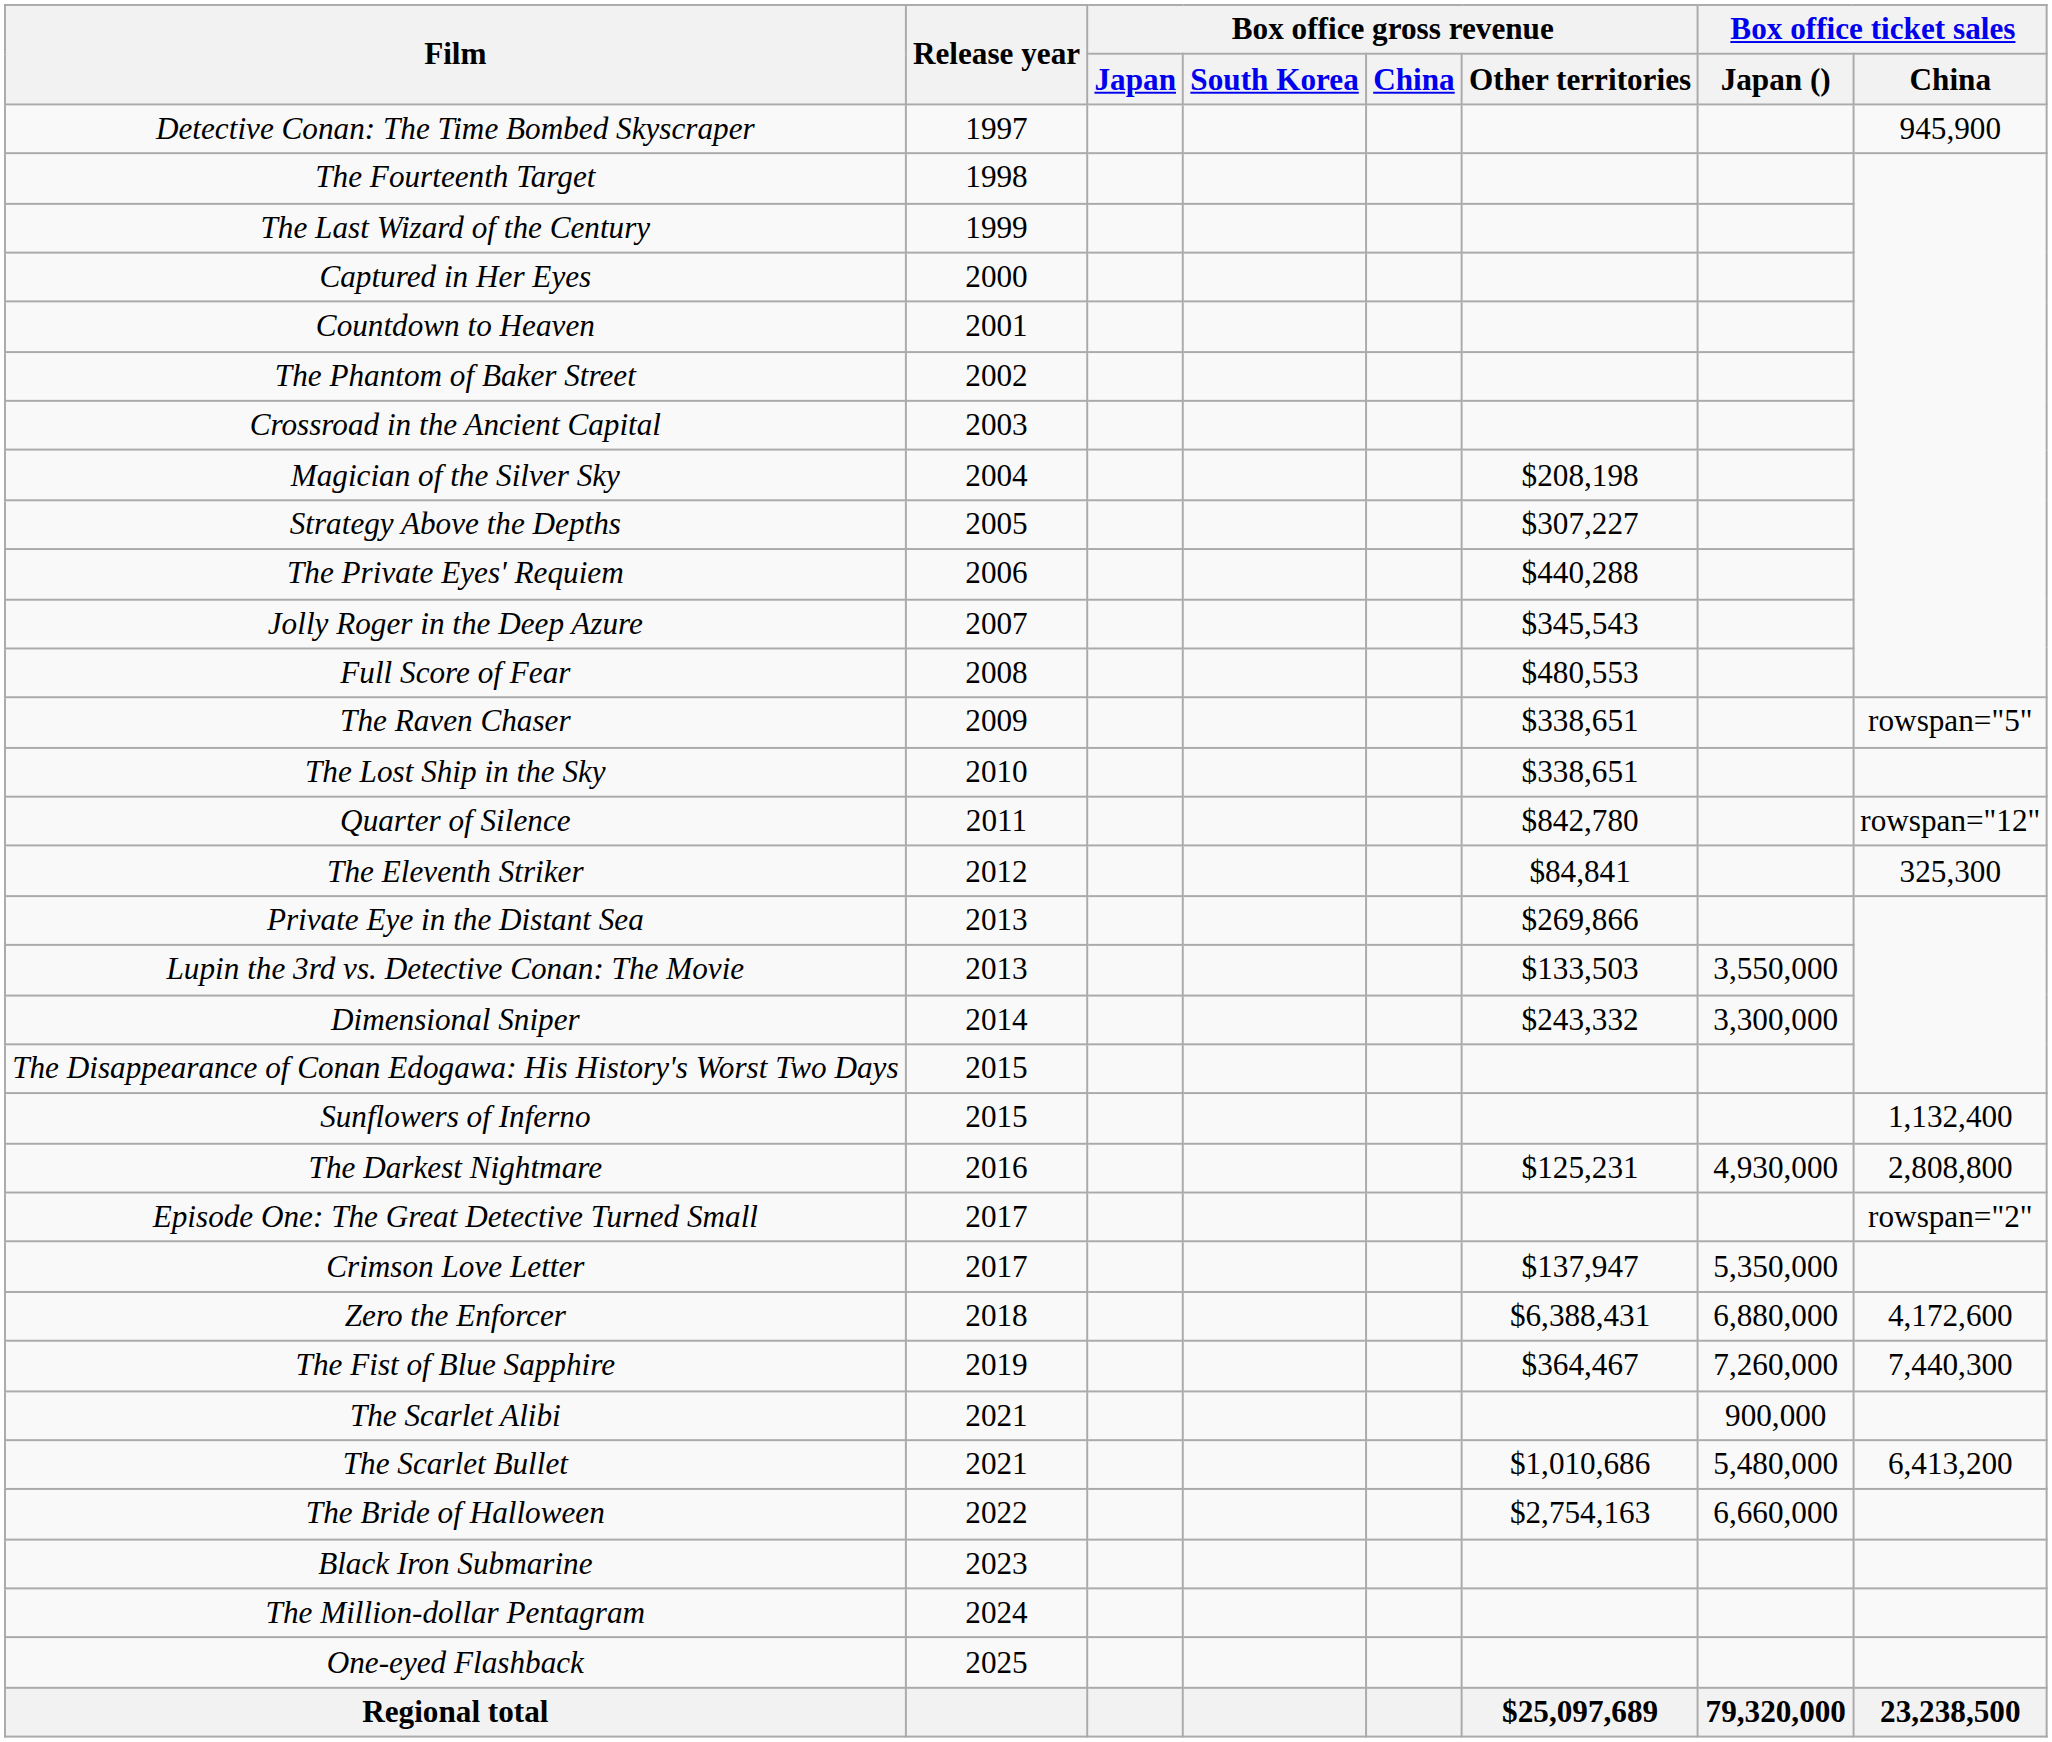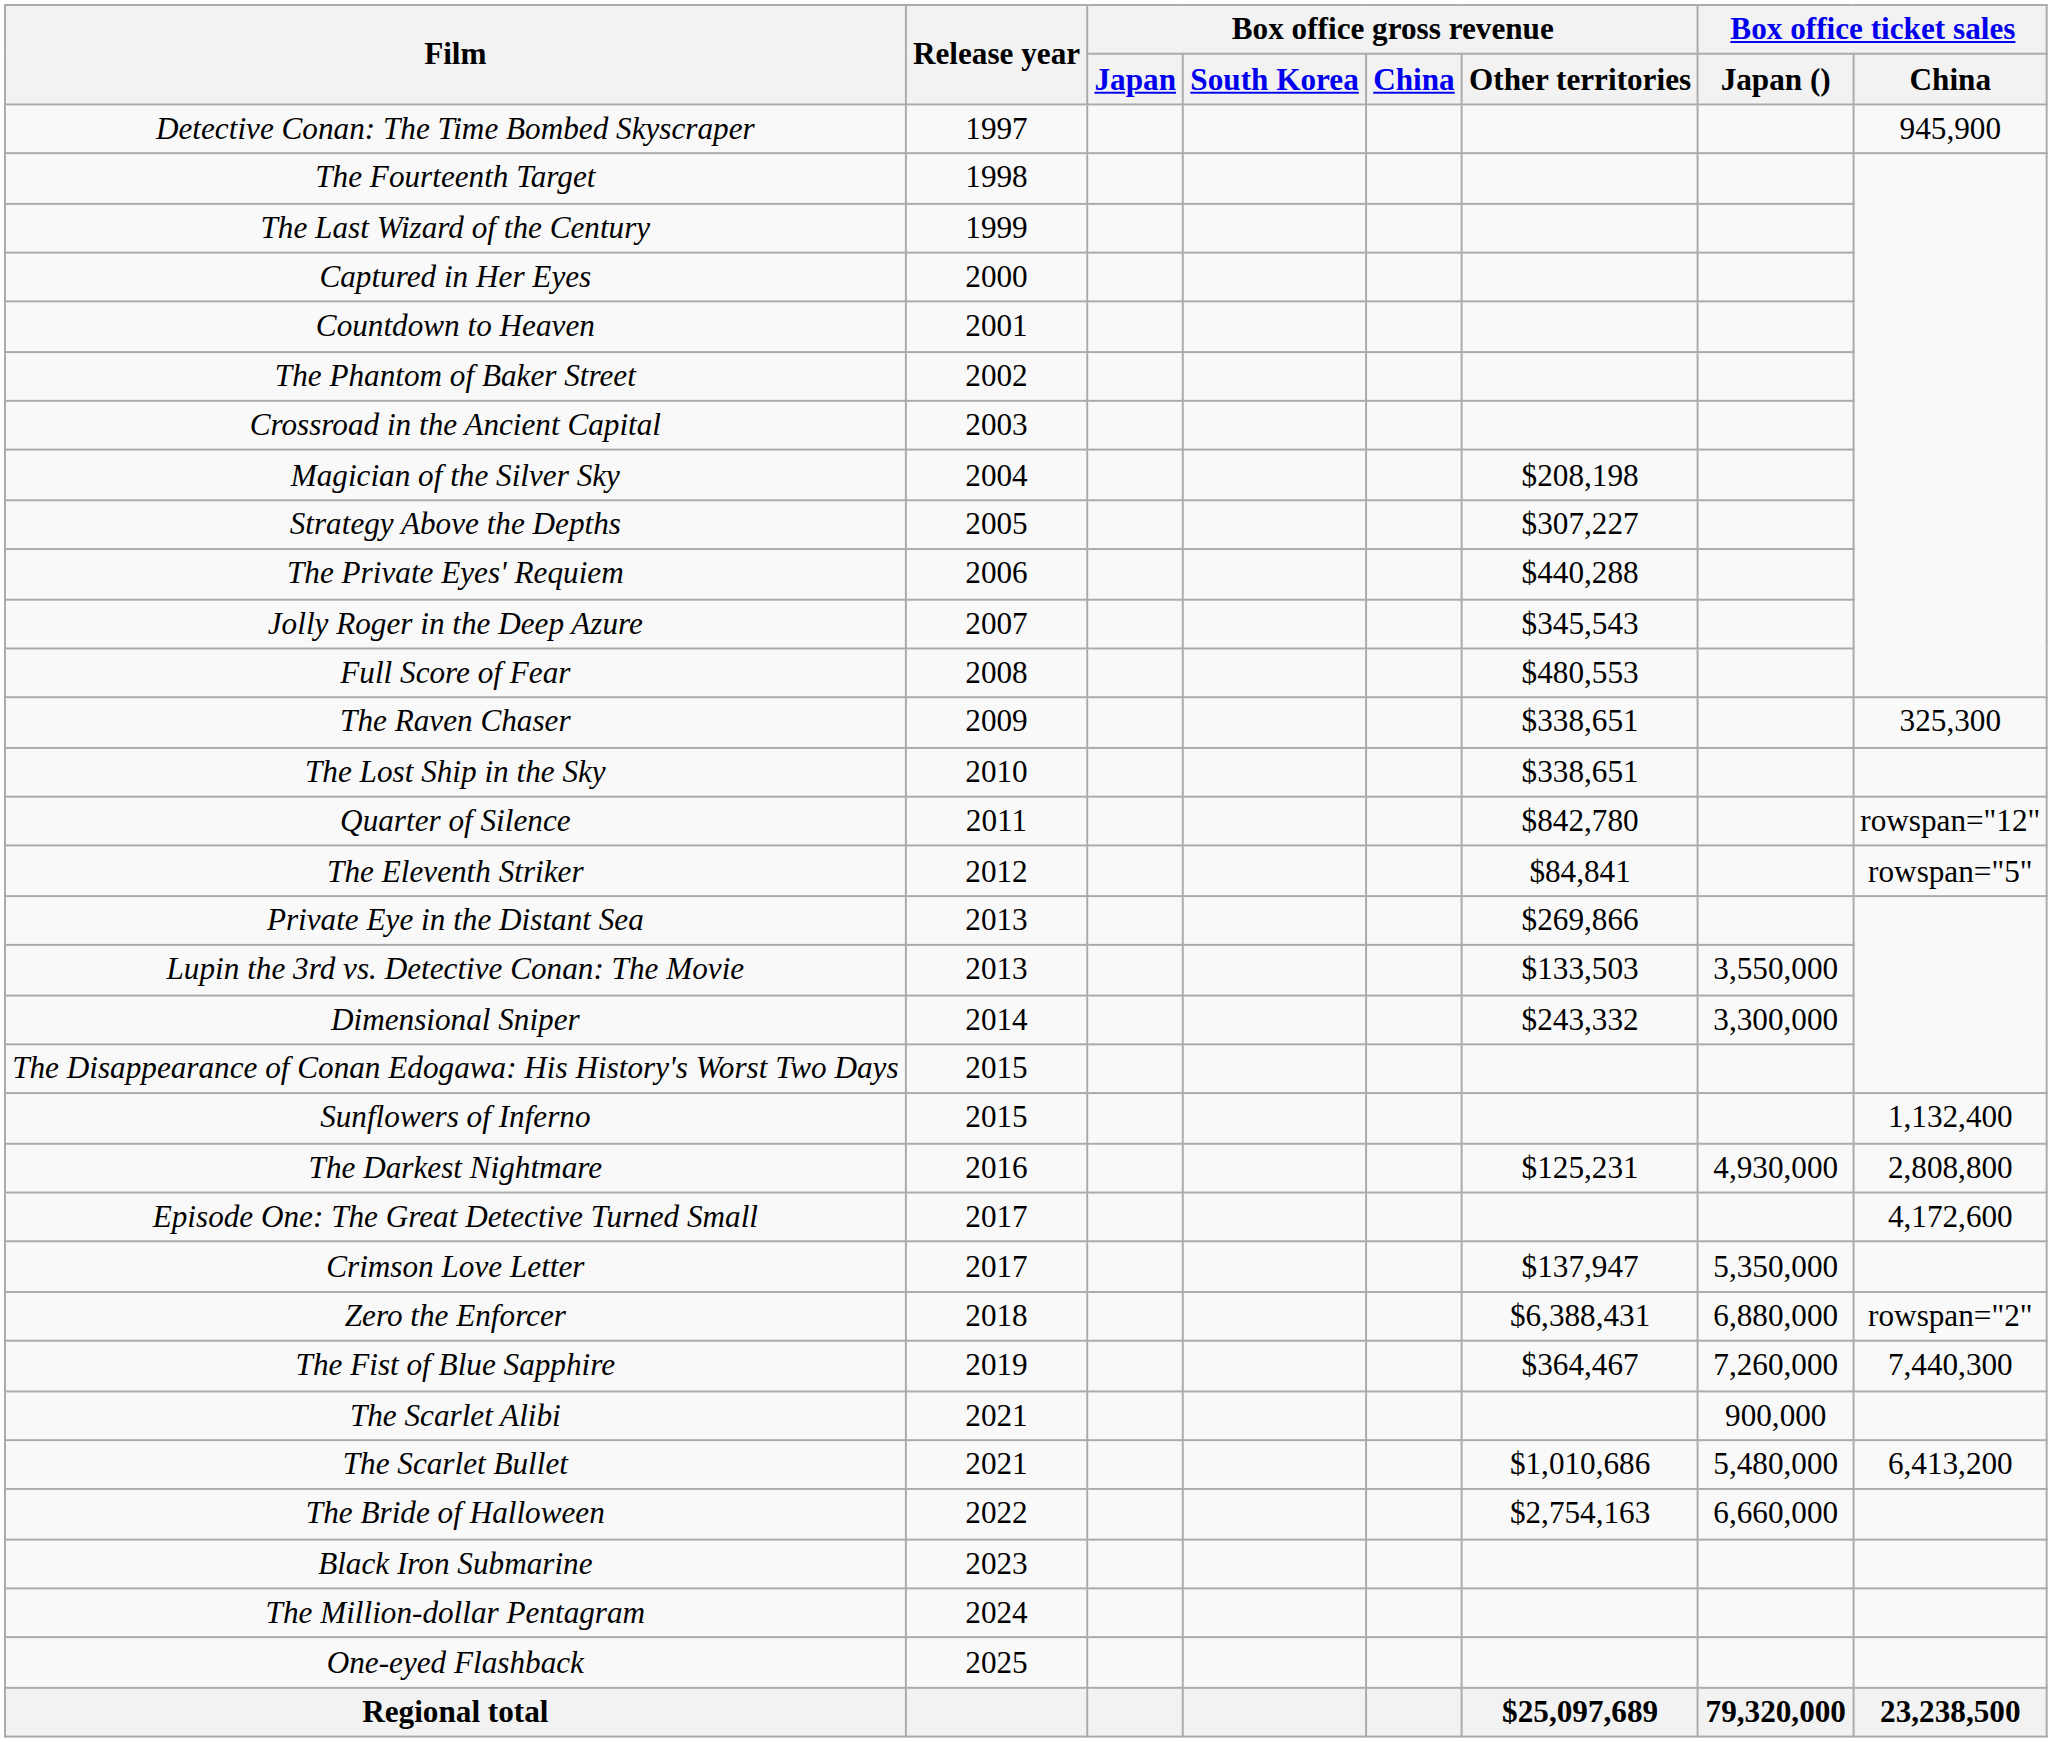(1950, 721) rowspan="5" -> (1950, 721) 325,300
(1950, 870) 325,300 -> (1950, 870) rowspan="5"
(1950, 1216) rowspan="2" -> (1950, 1216) 4,172,600
(1950, 1315) 4,172,600 -> (1950, 1315) rowspan="2"
